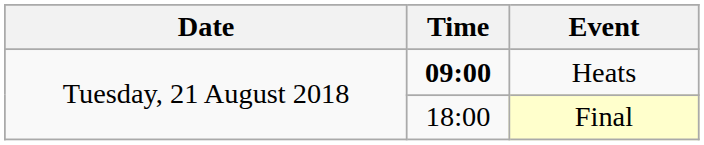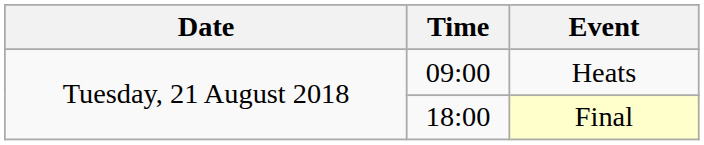(458, 71) bold -> (458, 71) normal
